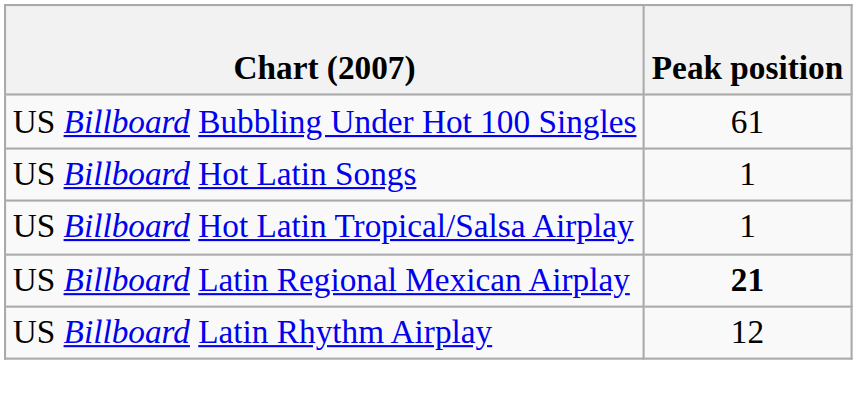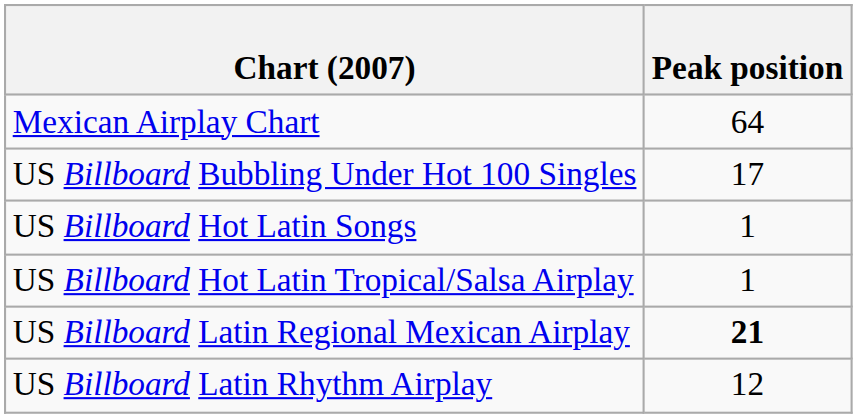+ row: (166, 121)
(747, 121) 61 -> (747, 173) 17
